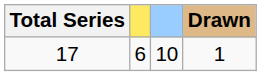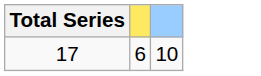- column: (219, 20)
